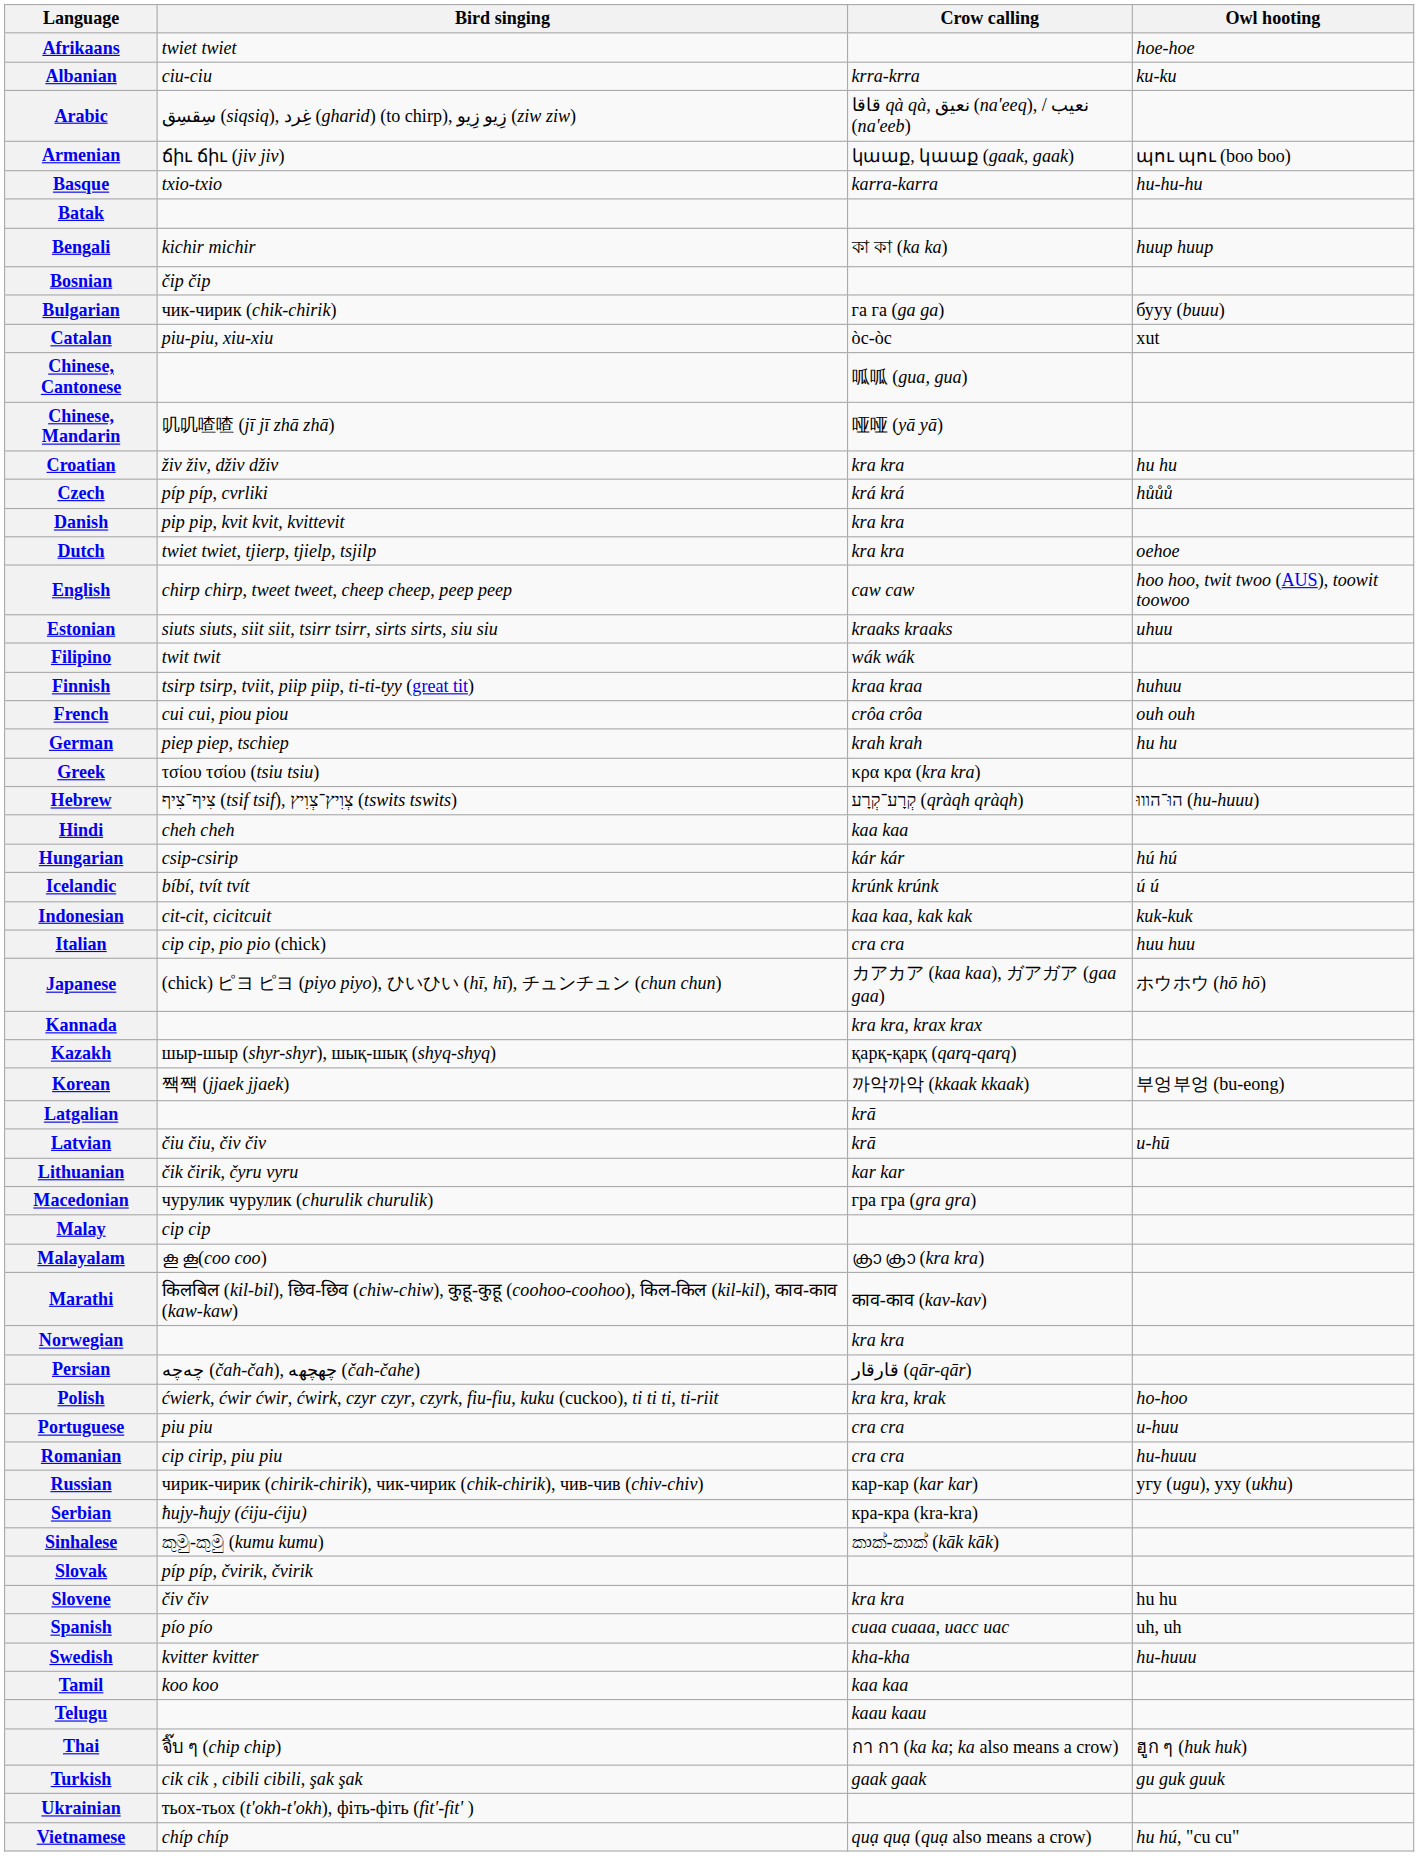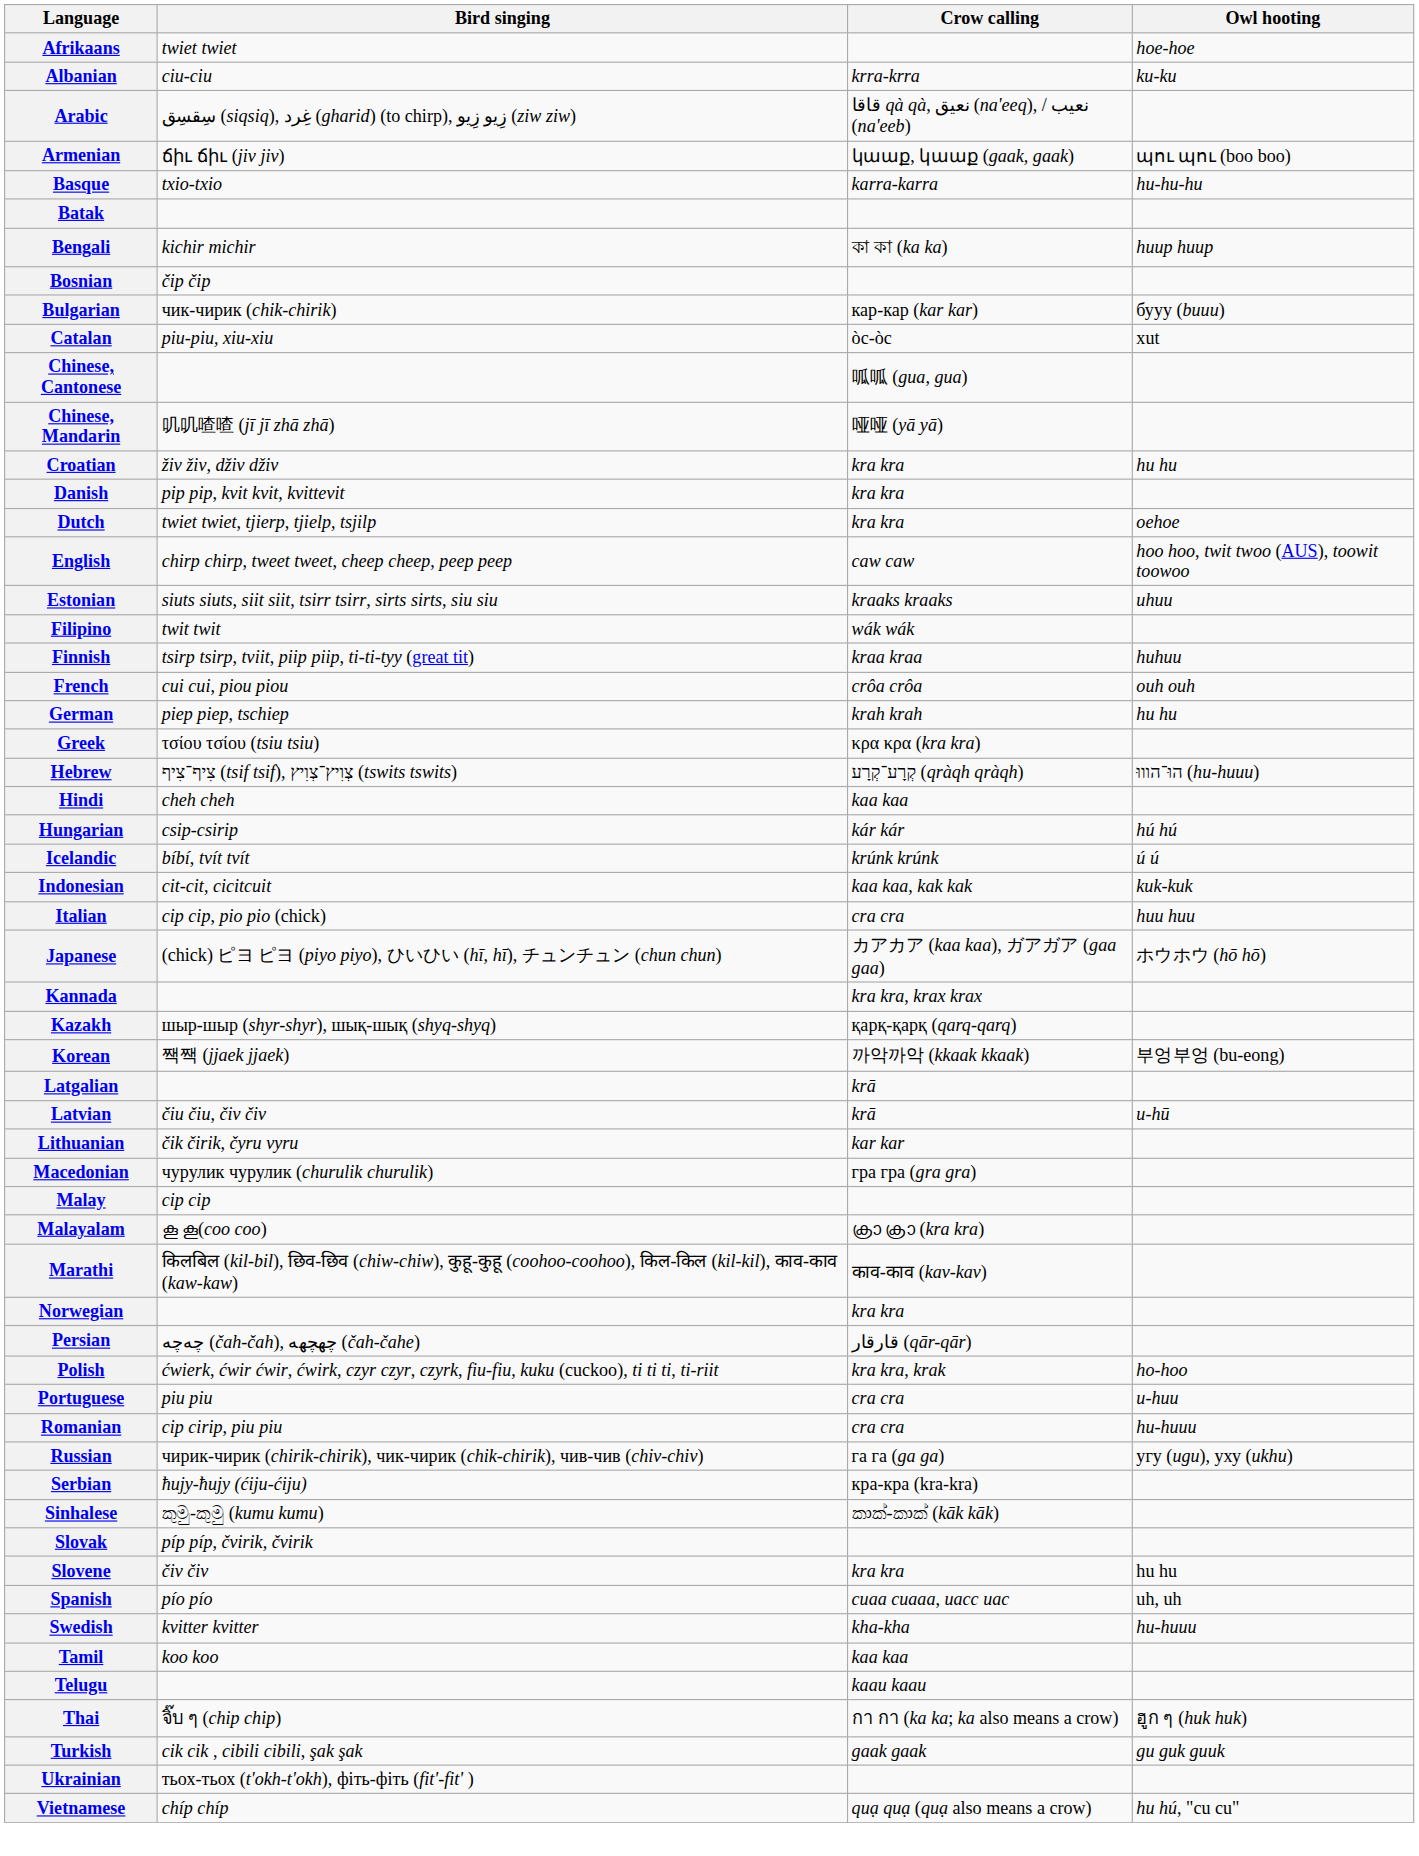(898, 309) га га (ga ga) -> (915, 309) кар-кар (kar kar)
- row: (81, 493)
(915, 1484) кар-кар (kar kar) -> (898, 1456) га га (ga ga)
